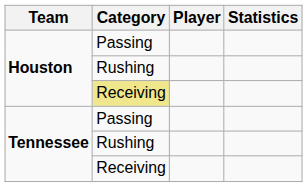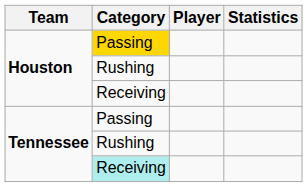(124, 43) no background -> (124, 43) gold background
(131, 93) khaki background -> (131, 93) no background
(131, 168) no background -> (131, 168) paleturquoise background
